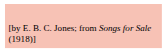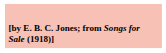(80, 33) normal -> (74, 33) bold
